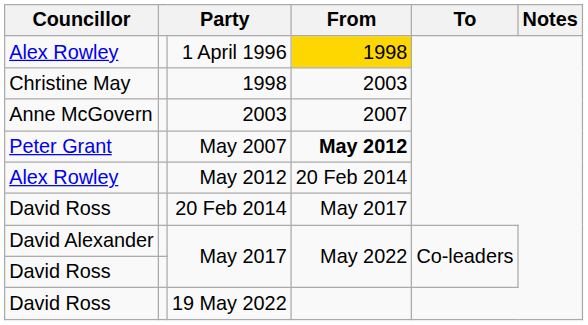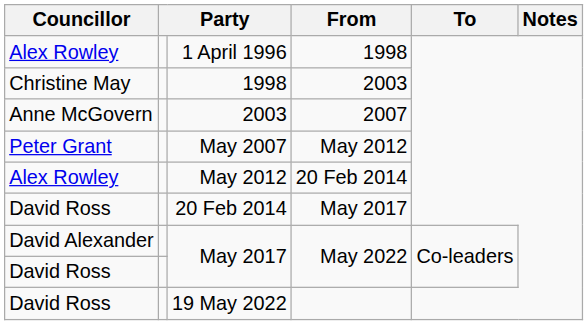(385, 51) gold background -> (385, 51) no background
(363, 146) bold -> (364, 146) normal
